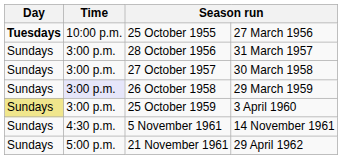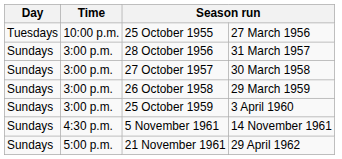(34, 32) bold -> (33, 32) normal
(91, 88) lavender background -> (88, 88) no background
(30, 107) khaki background -> (30, 107) no background
